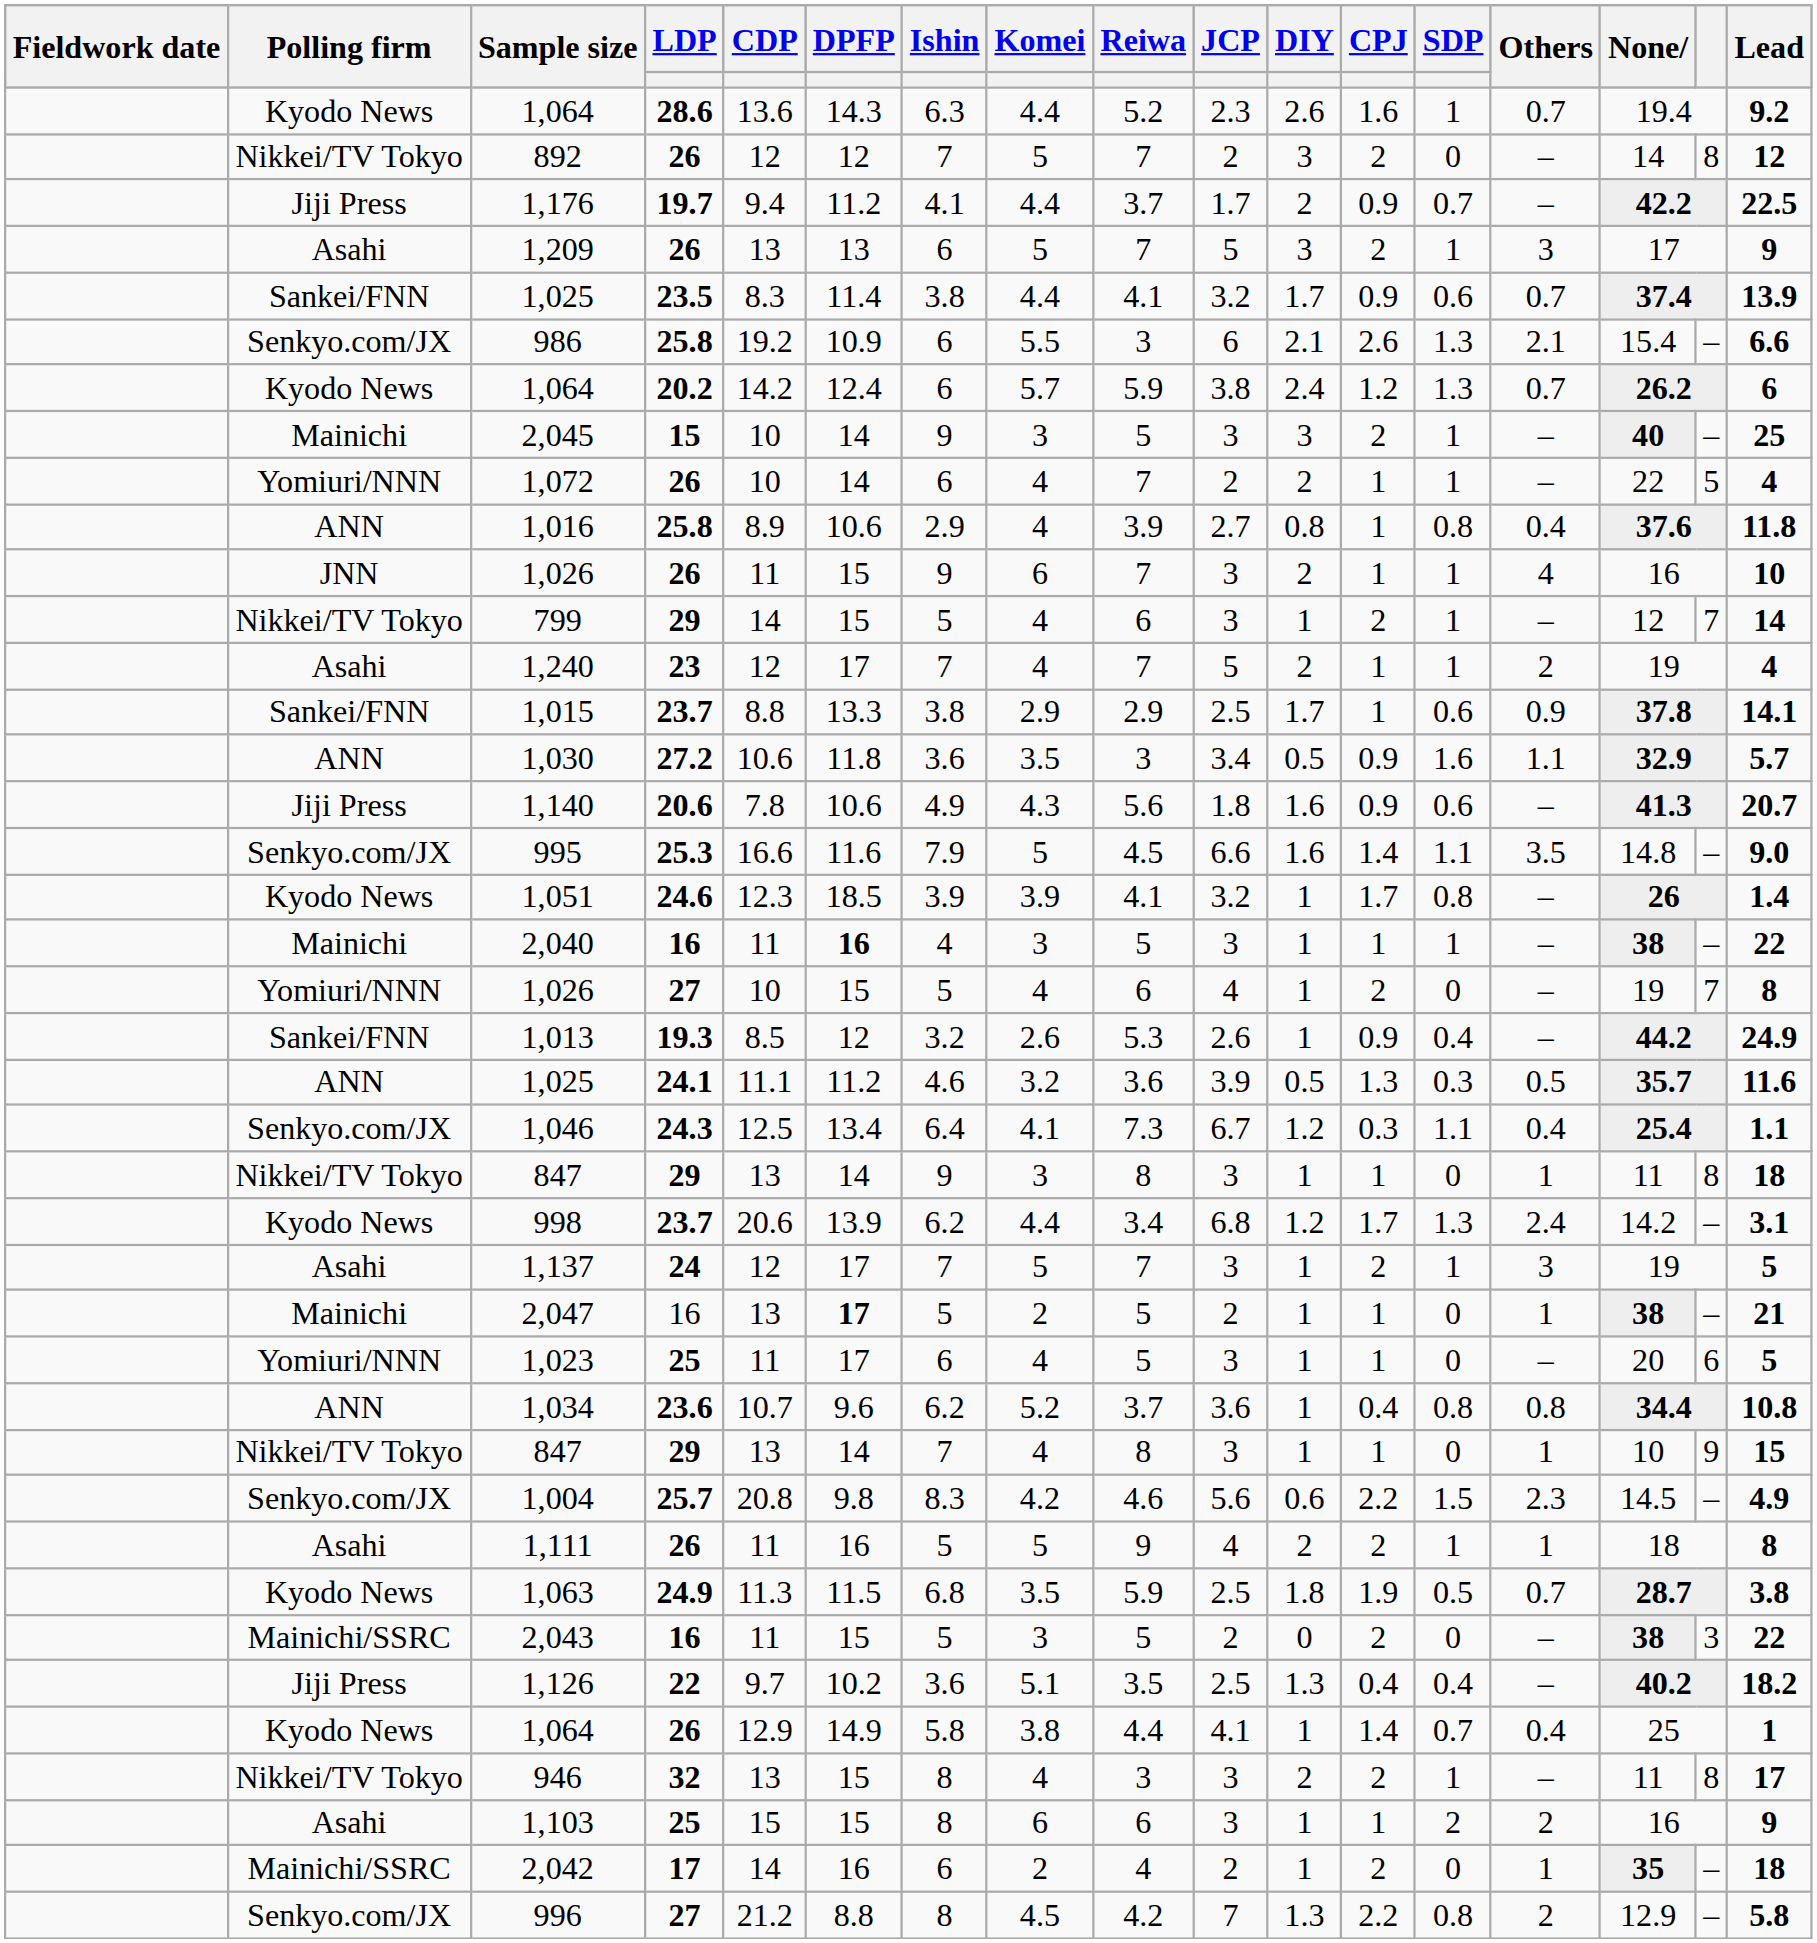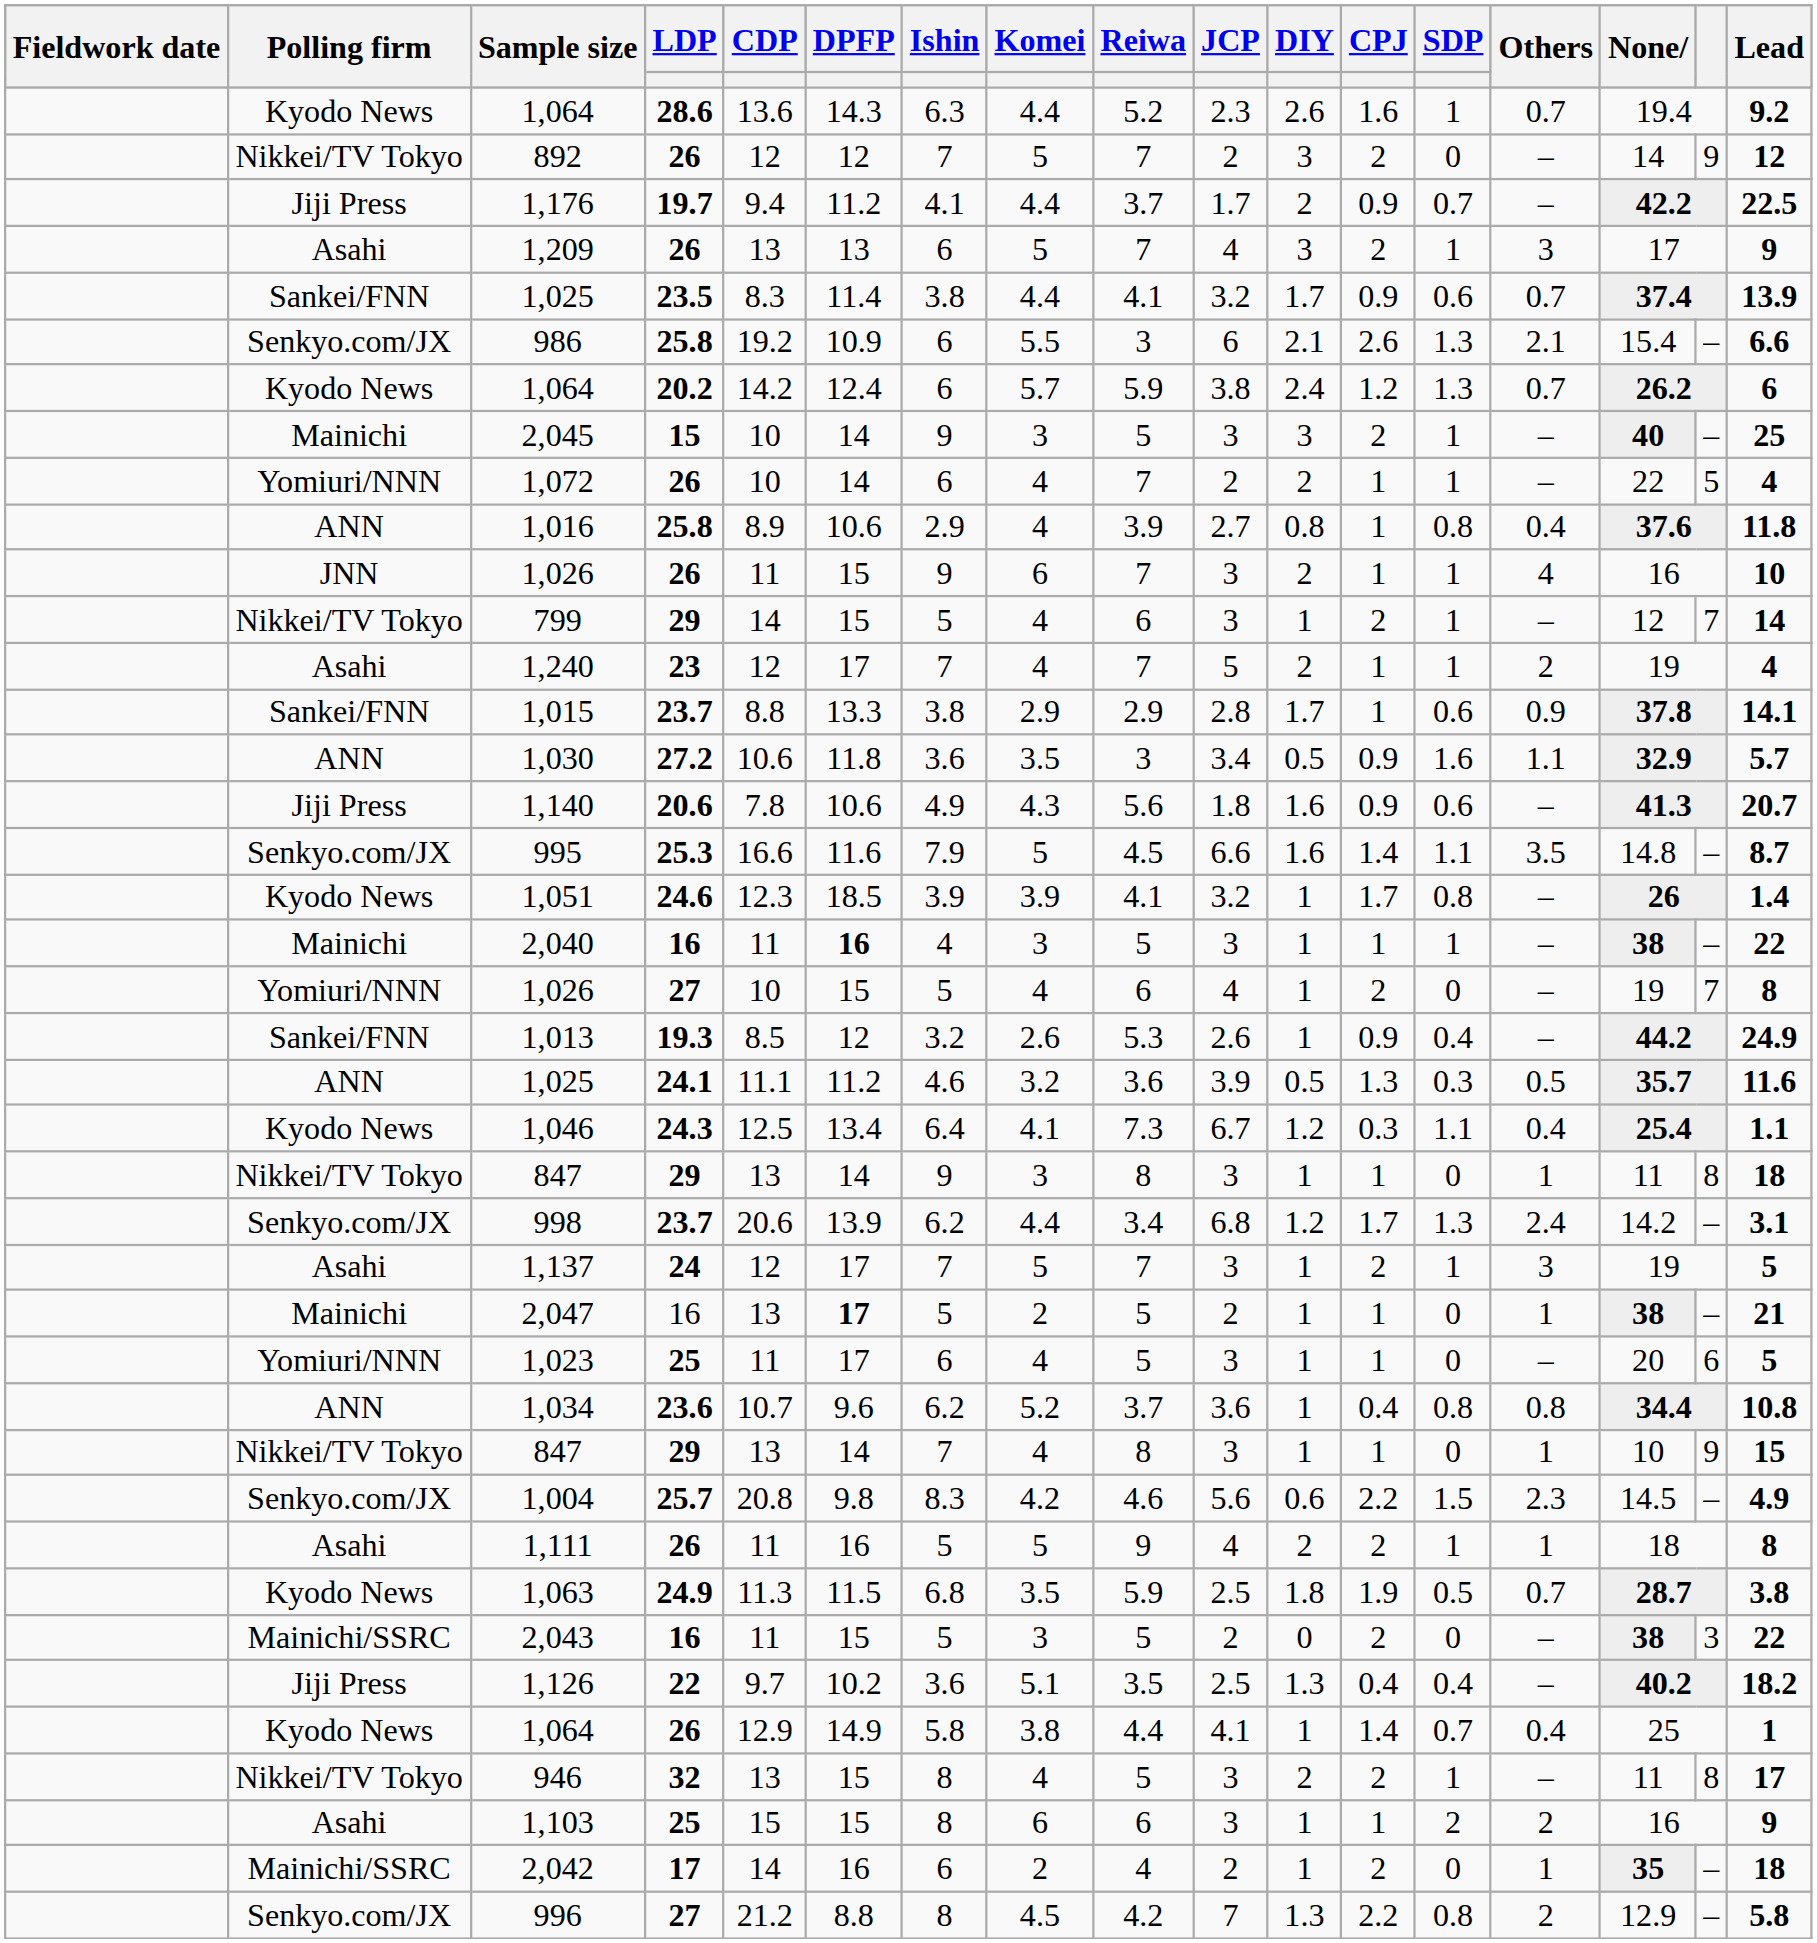(1711, 157) 8 -> (1711, 157) 9
(1231, 249) 5 -> (1231, 249) 4
(1231, 712) 2.5 -> (1231, 712) 2.8
(1769, 851) 9.0 -> (1769, 851) 8.7
(349, 1129) Senkyo.com/JX -> (349, 1129) Kyodo News
(349, 1221) Kyodo News -> (349, 1221) Senkyo.com/JX
(1143, 1776) 3 -> (1143, 1776) 5
